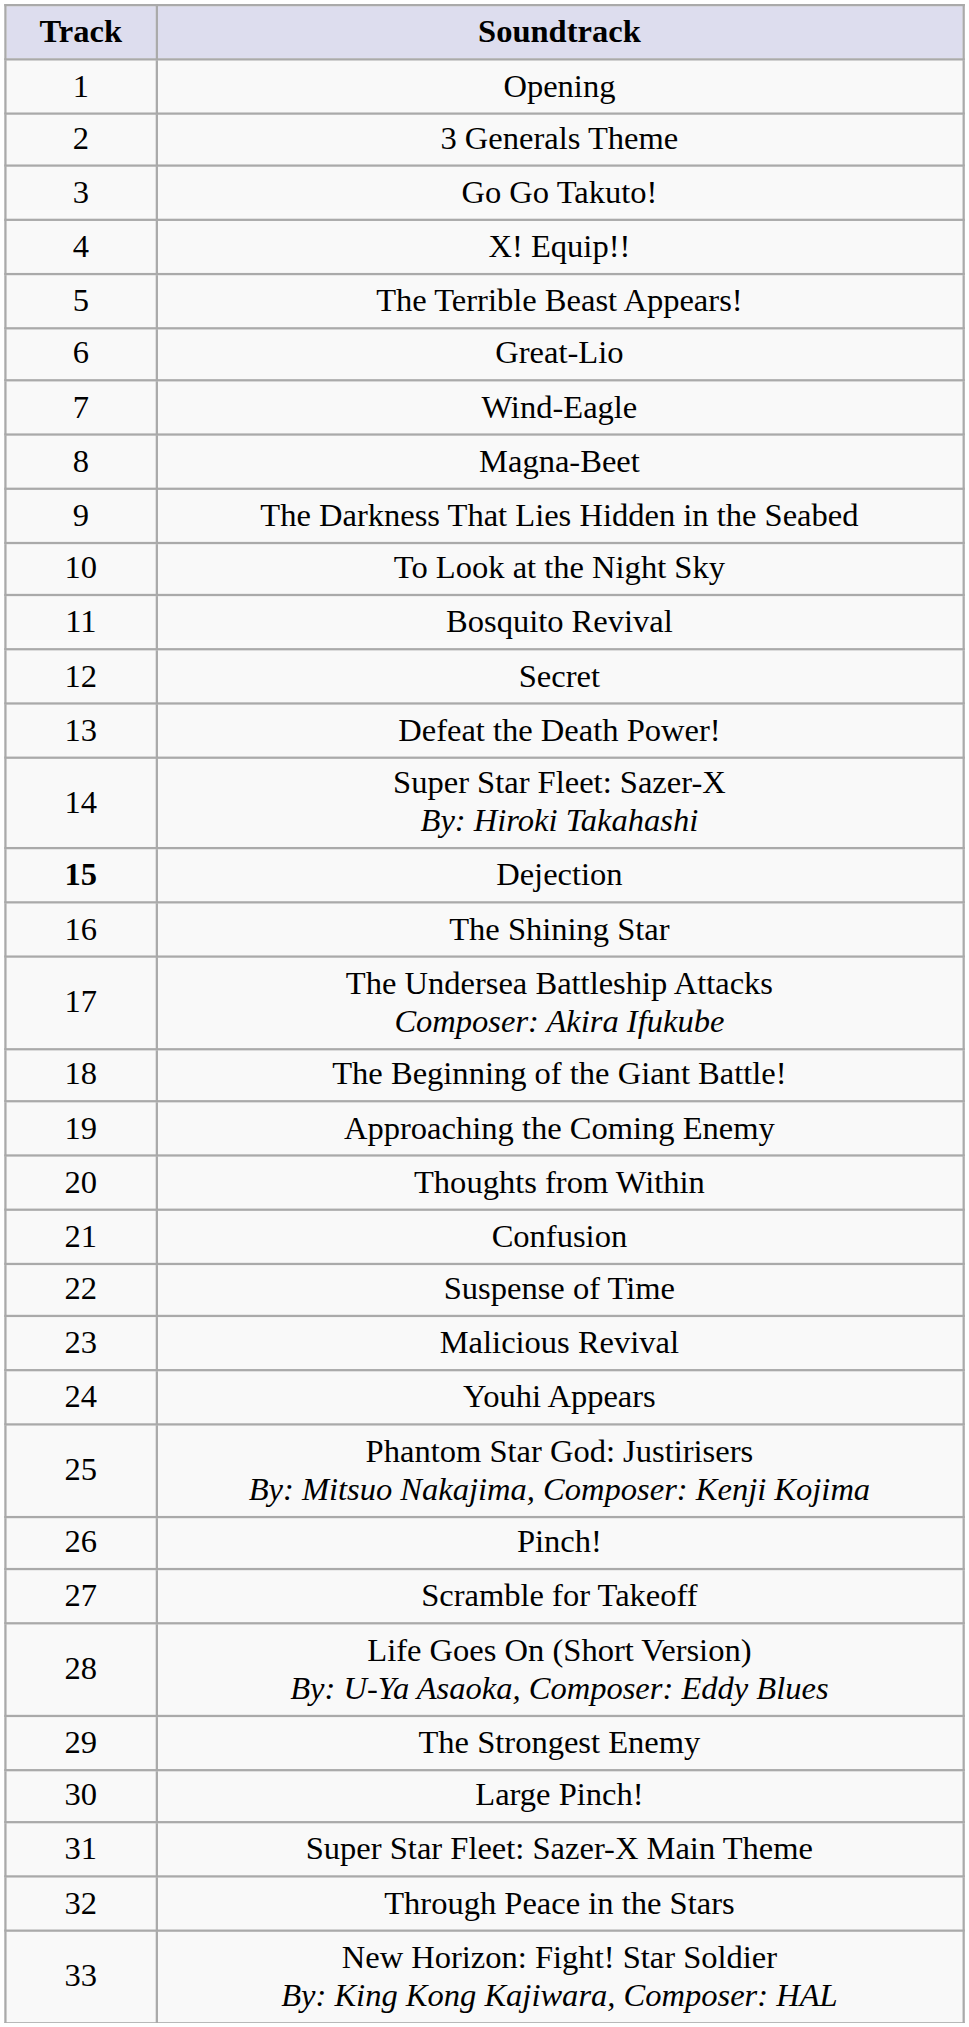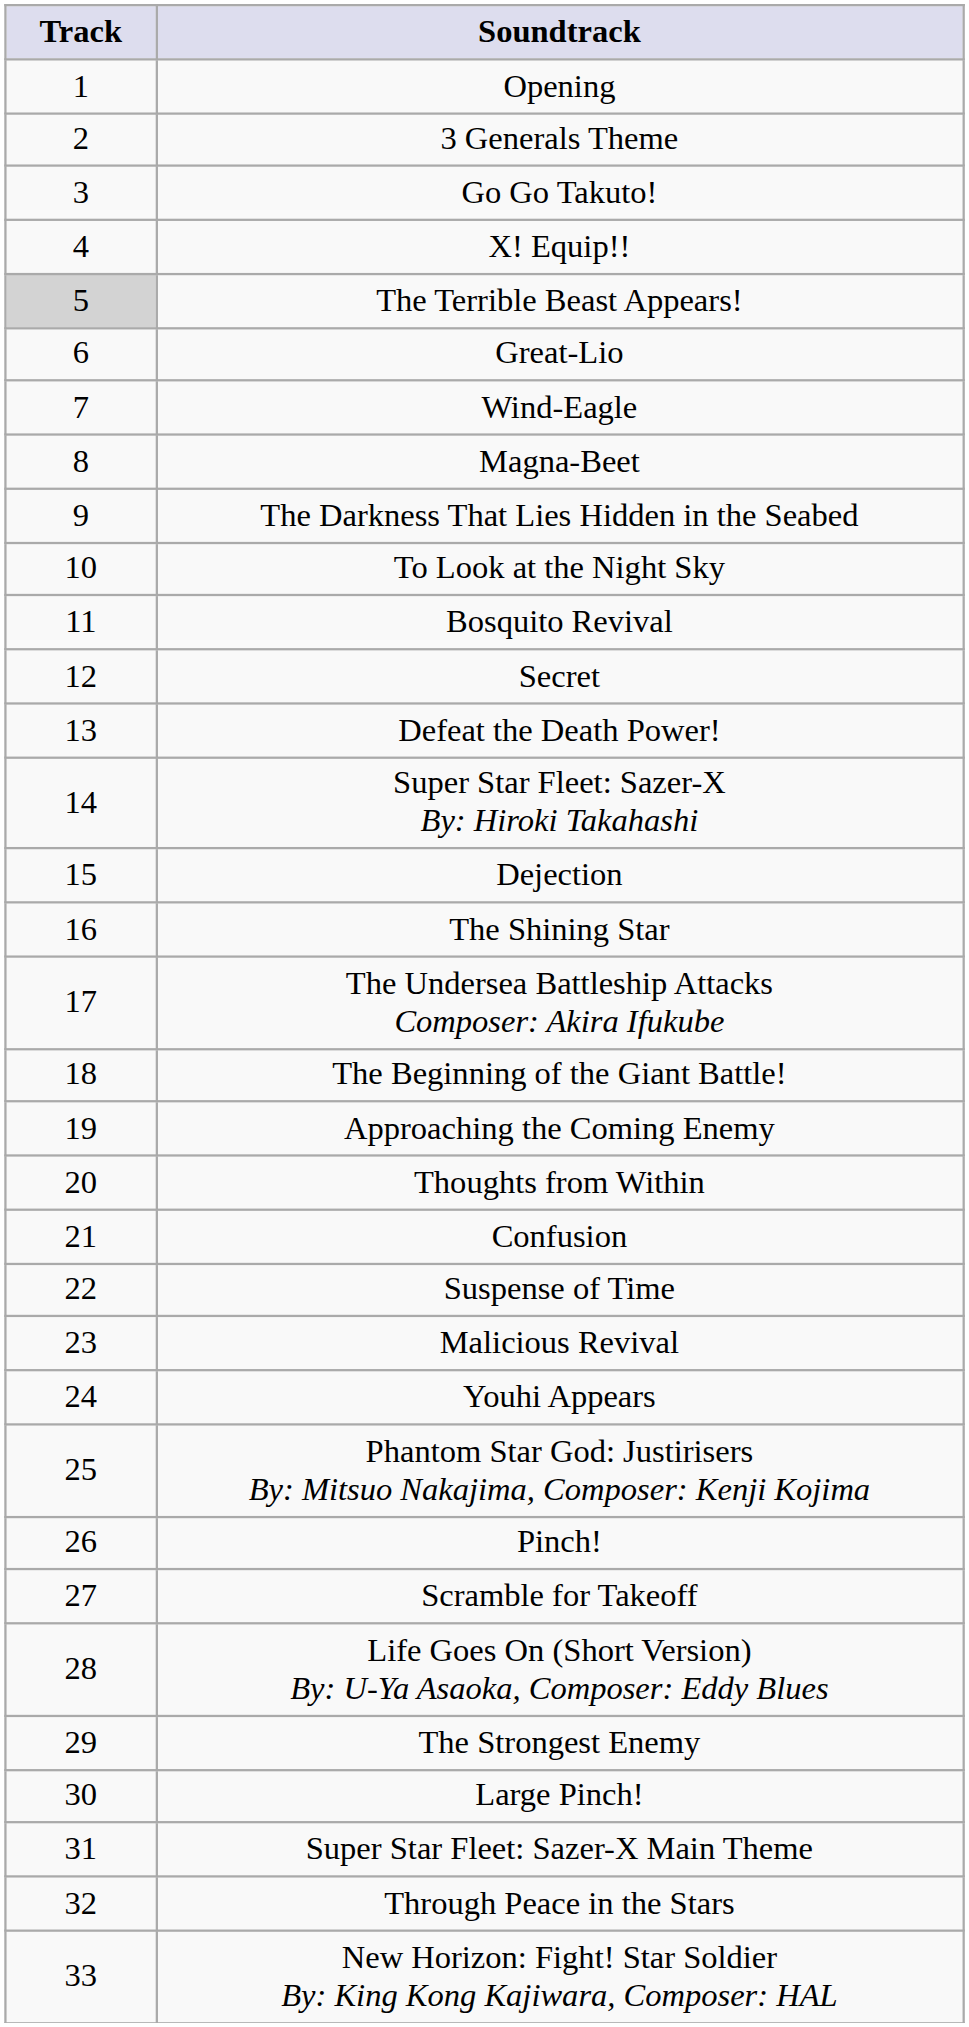(81, 299) no background -> (81, 299) lightgrey background
(81, 874) bold -> (81, 874) normal
